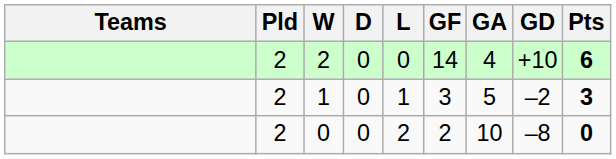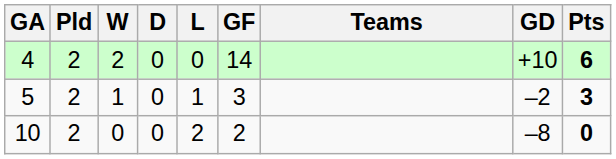columns swapped: (131, 23) <-> (490, 23)
